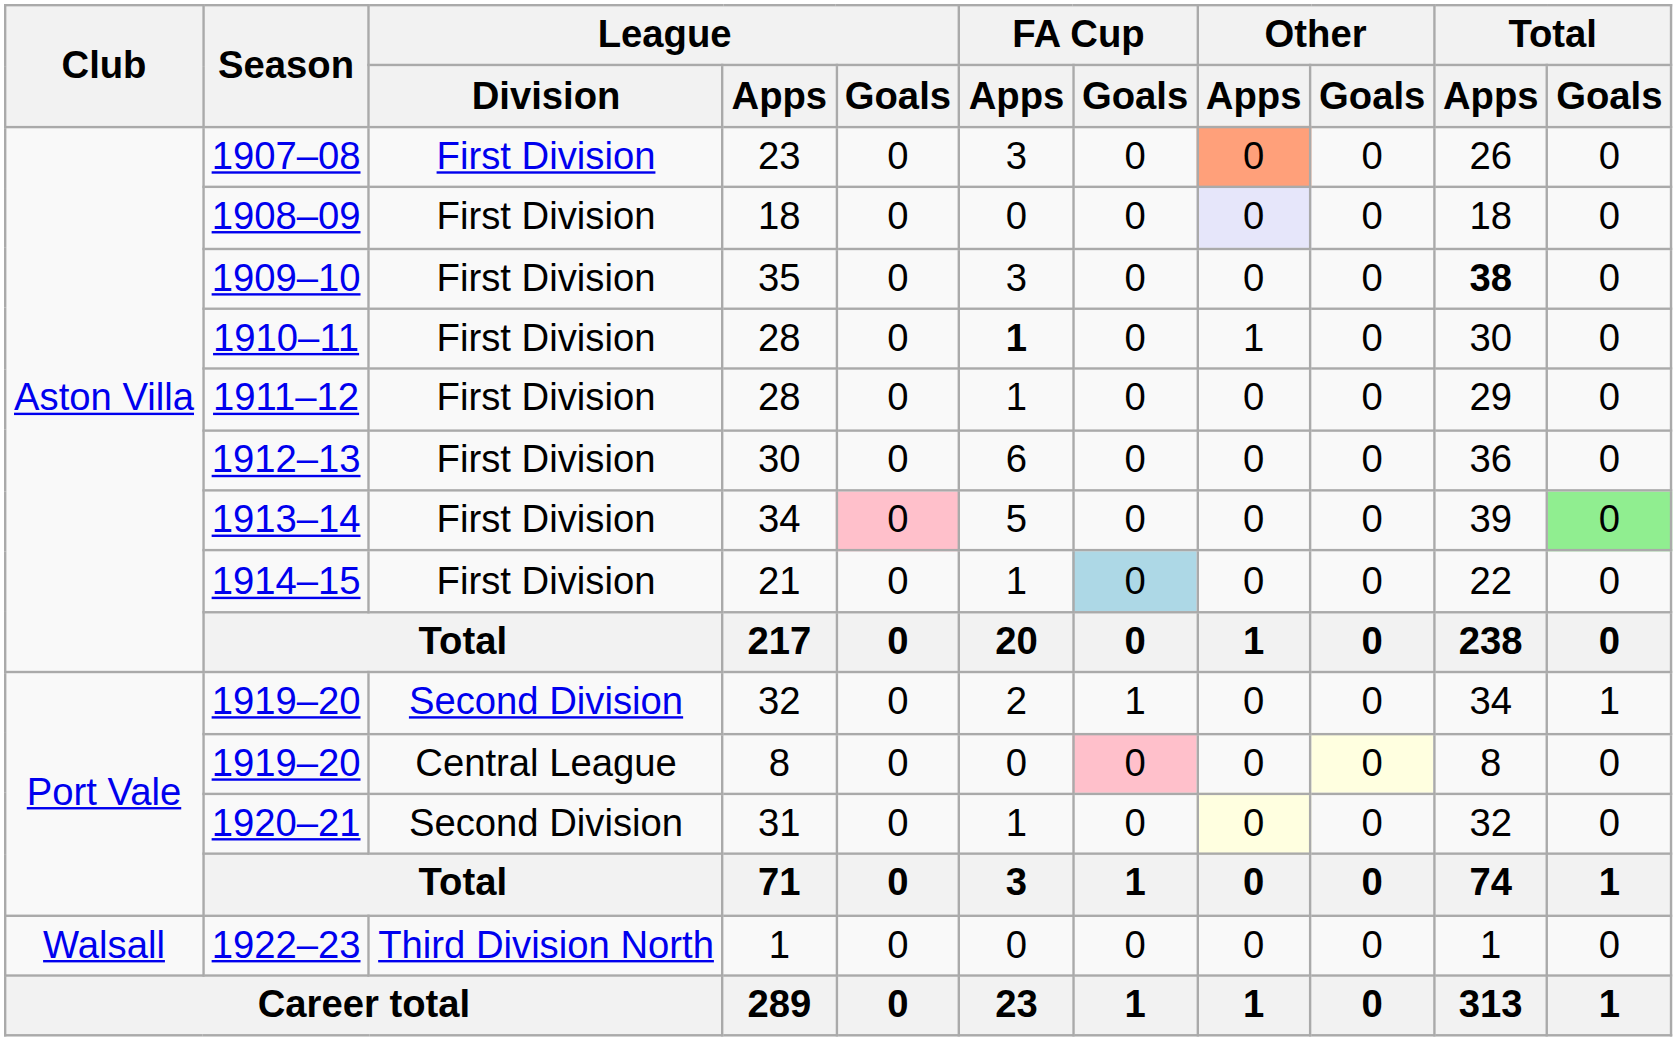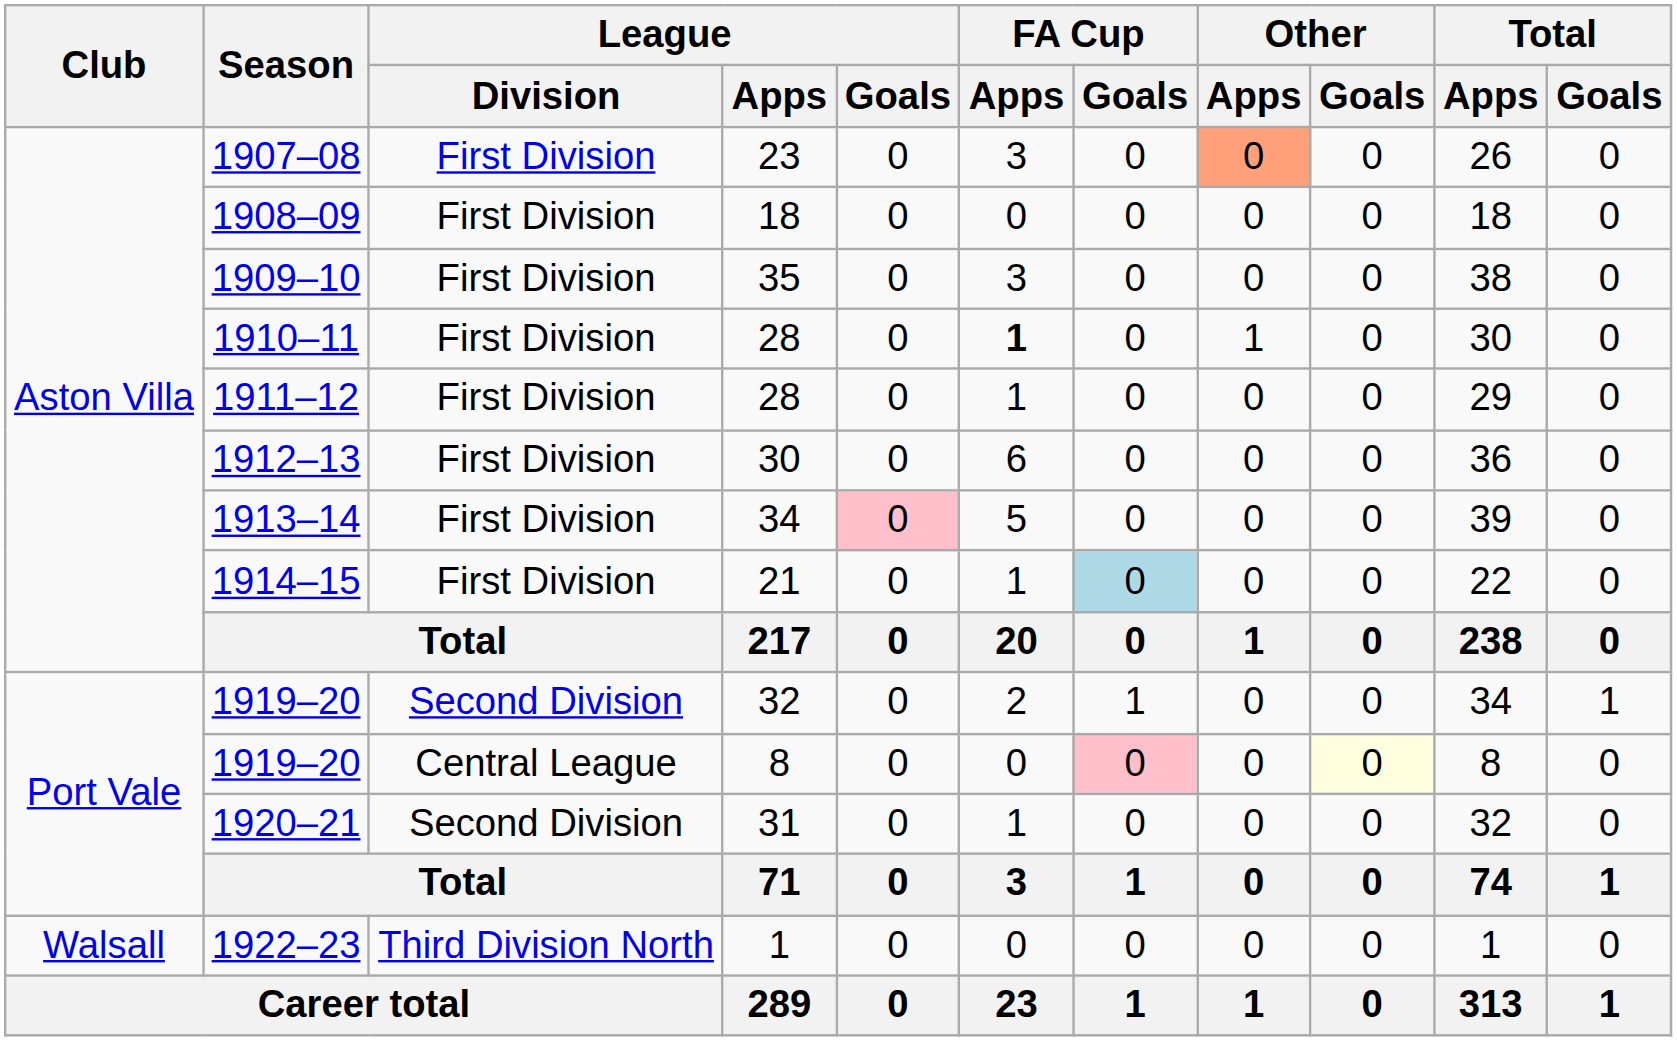(1254, 216) lavender background -> (1254, 216) no background
(1491, 277) bold -> (1491, 277) normal
(1609, 519) lightgreen background -> (1609, 519) no background
(1254, 823) lightyellow background -> (1254, 823) no background
